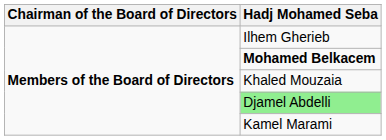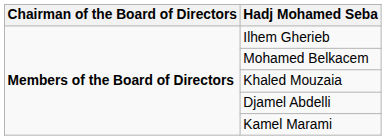(309, 59) bold -> (306, 59) normal
(287, 102) lightgreen background -> (287, 102) no background
